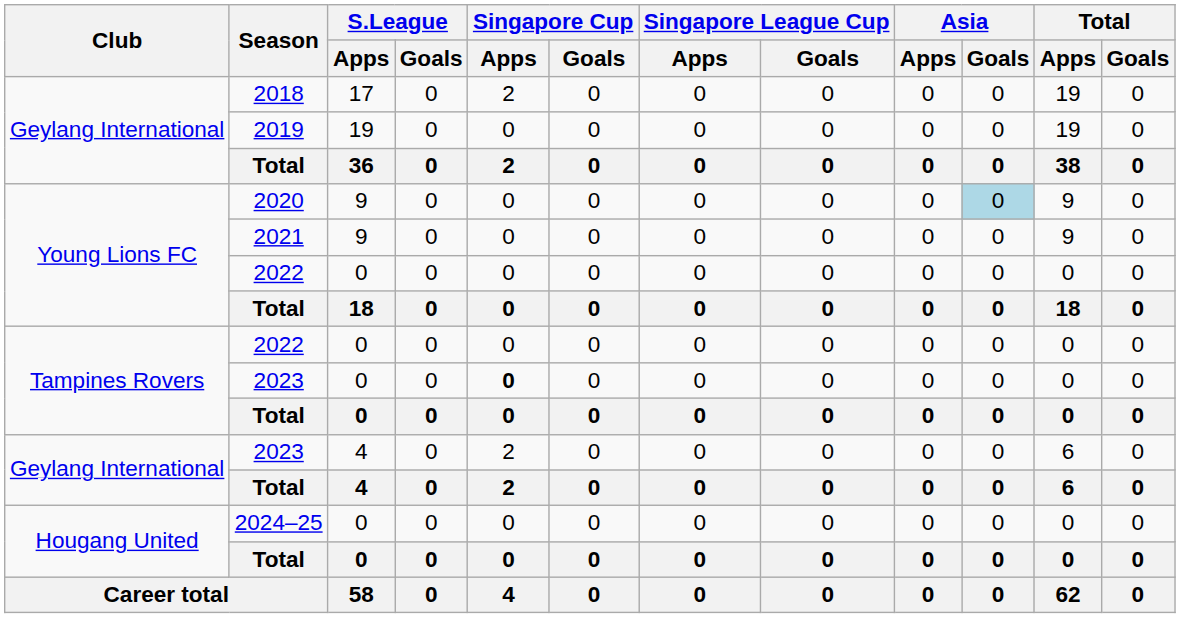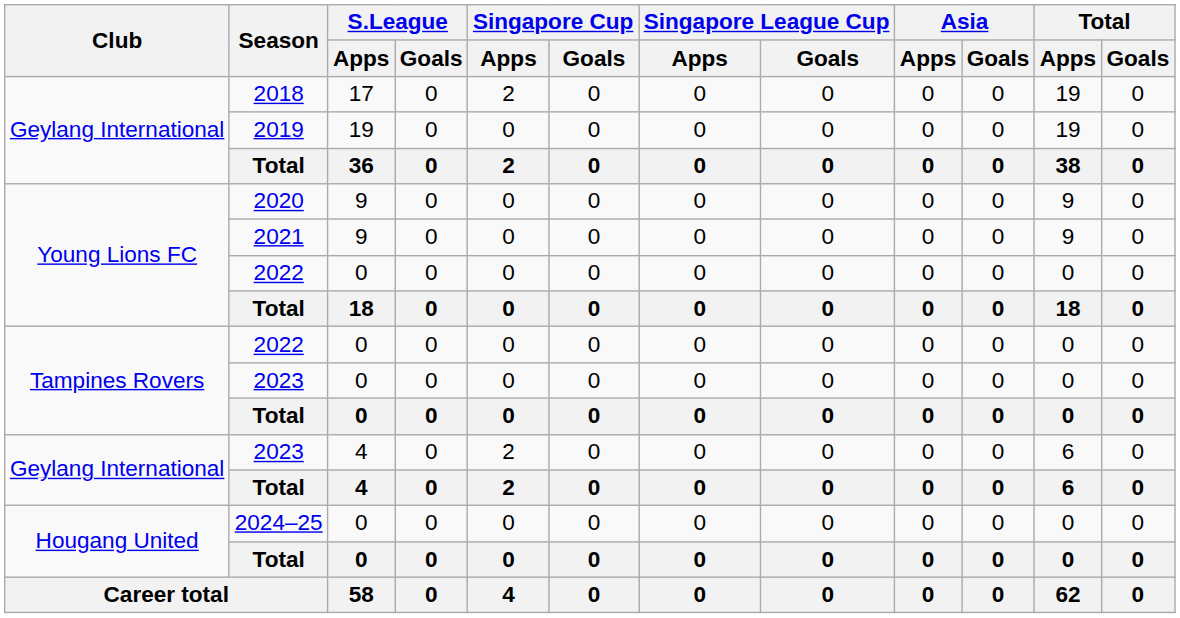(998, 201) lightblue background -> (998, 201) no background
(508, 380) bold -> (508, 380) normal
